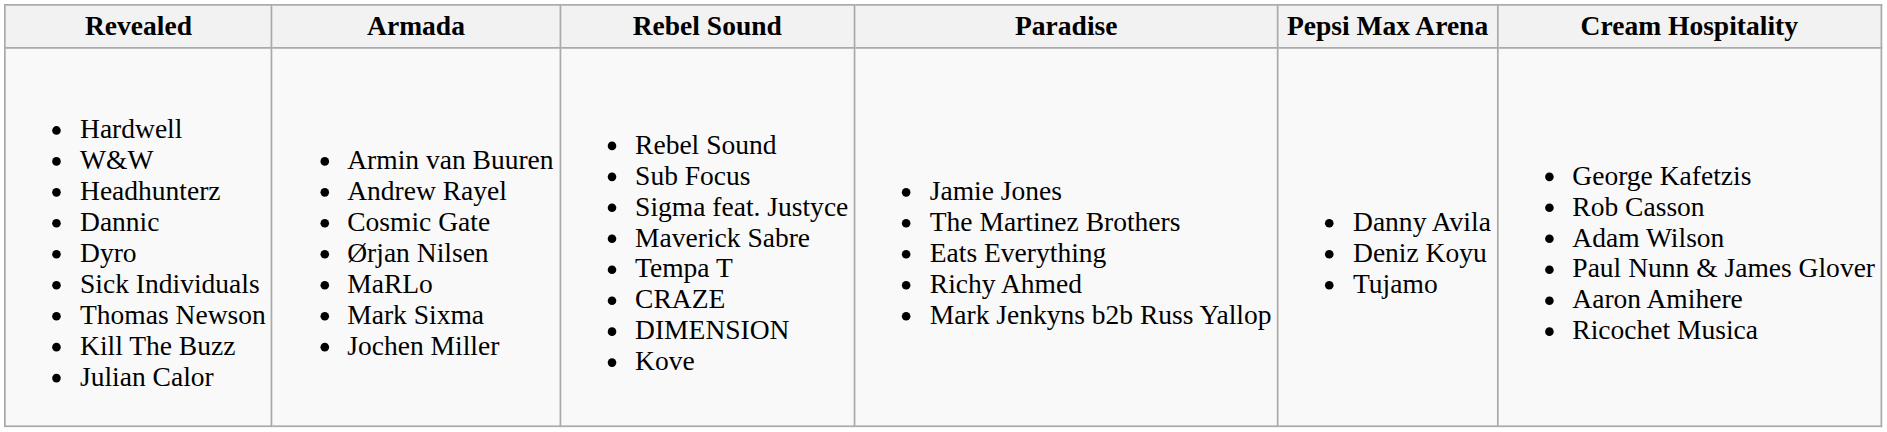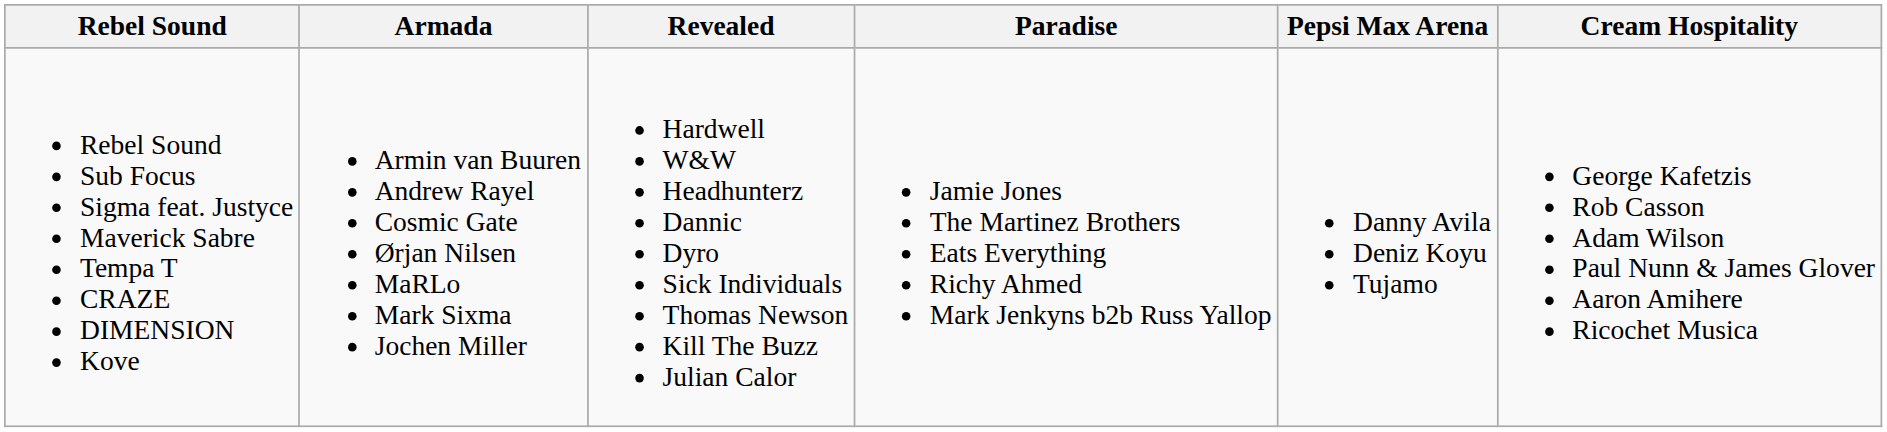columns swapped: (707, 26) <-> (138, 26)
